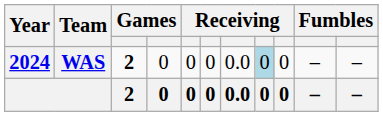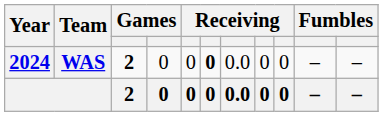(210, 62) normal -> (210, 62) bold
(265, 62) lightblue background -> (265, 62) no background
